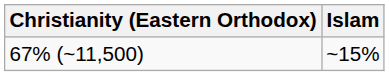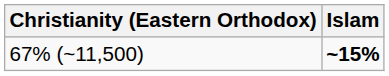(353, 53) normal -> (353, 53) bold
